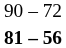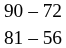(33, 37) bold -> (33, 37) normal
